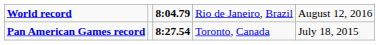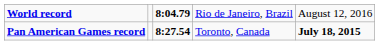(328, 31) normal -> (329, 31) bold
